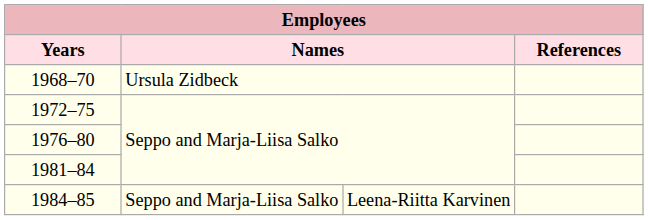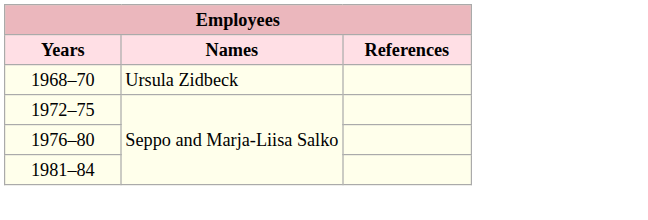- row: (63, 200)
